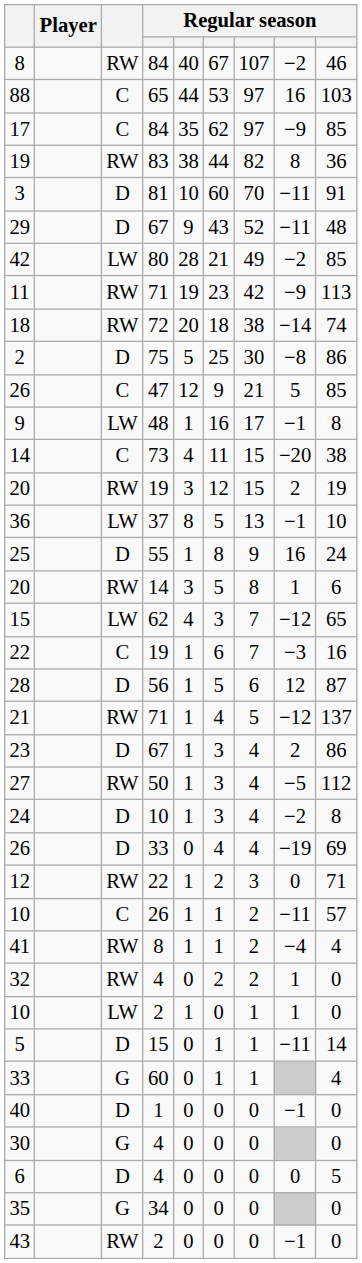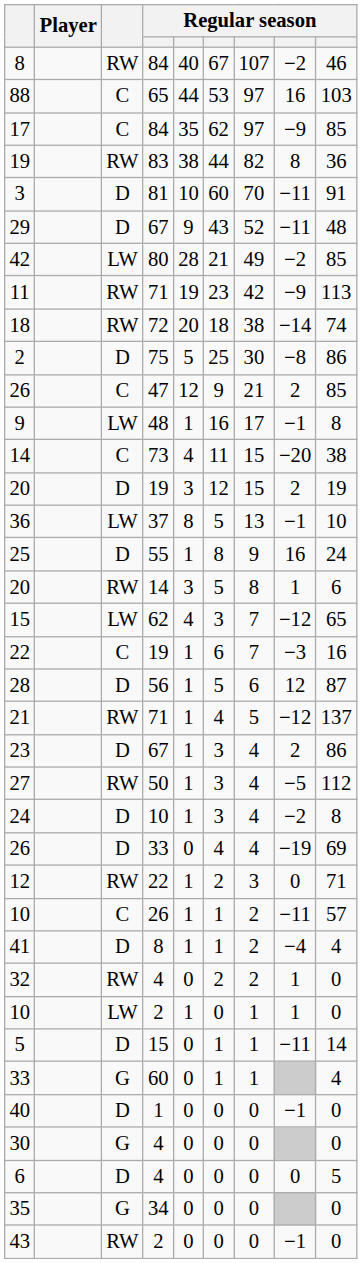(295, 390) 5 -> (295, 390) 2
(122, 488) RW -> (122, 488) D
(122, 946) RW -> (122, 946) D
